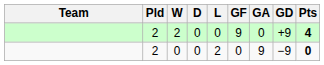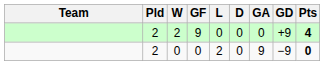columns swapped: (197, 13) <-> (239, 13)
